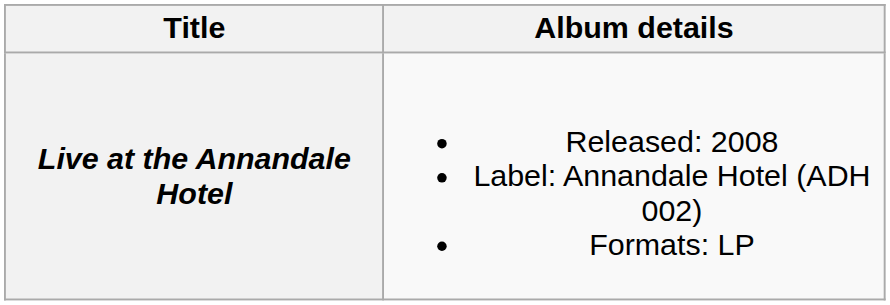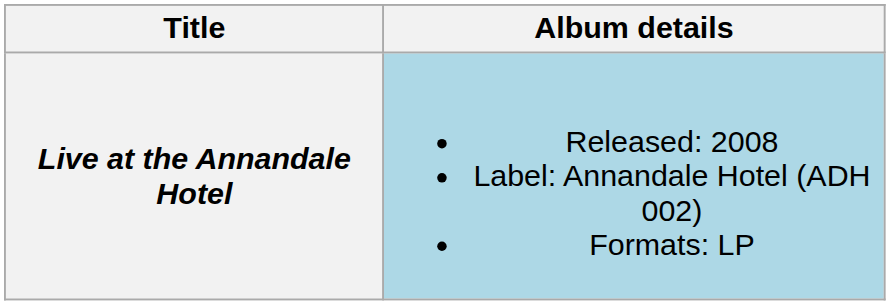(634, 193) no background -> (634, 193) lightblue background
